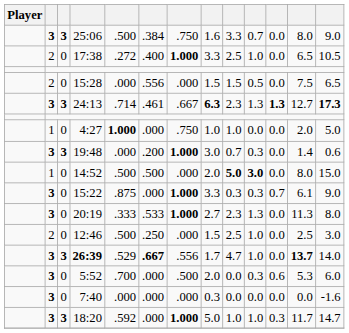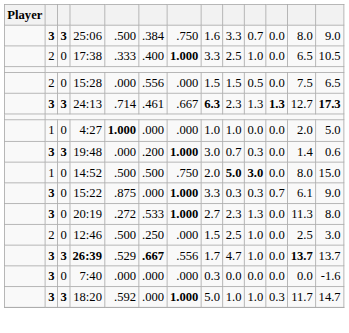(125, 56) .272 -> (125, 56) .333
(187, 130) .750 -> (187, 130) .000
(187, 172) .000 -> (187, 172) .750
(125, 214) .333 -> (125, 214) .272
(330, 255) 14.0 -> (330, 255) 13.7
- row: (51, 276)
